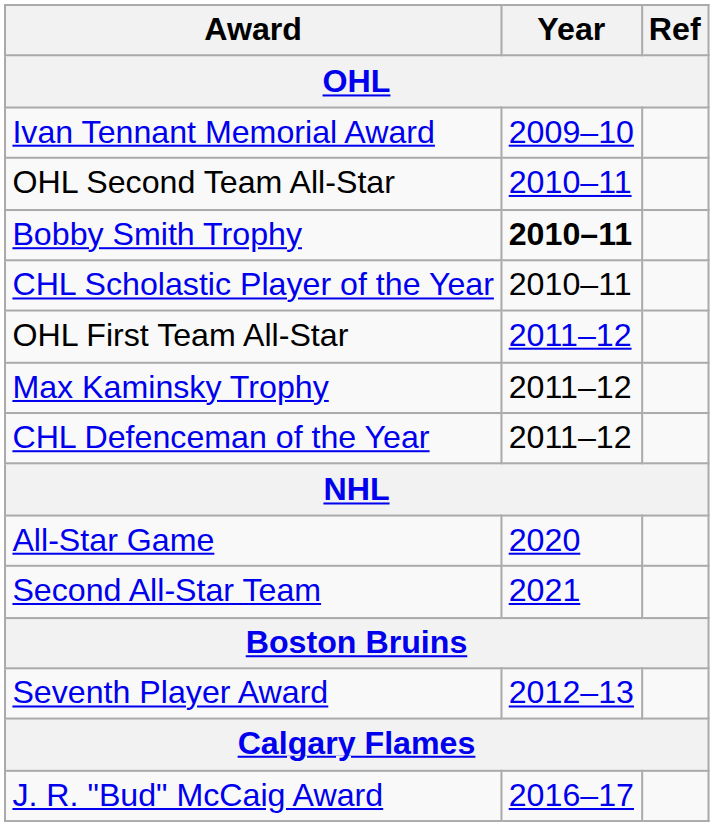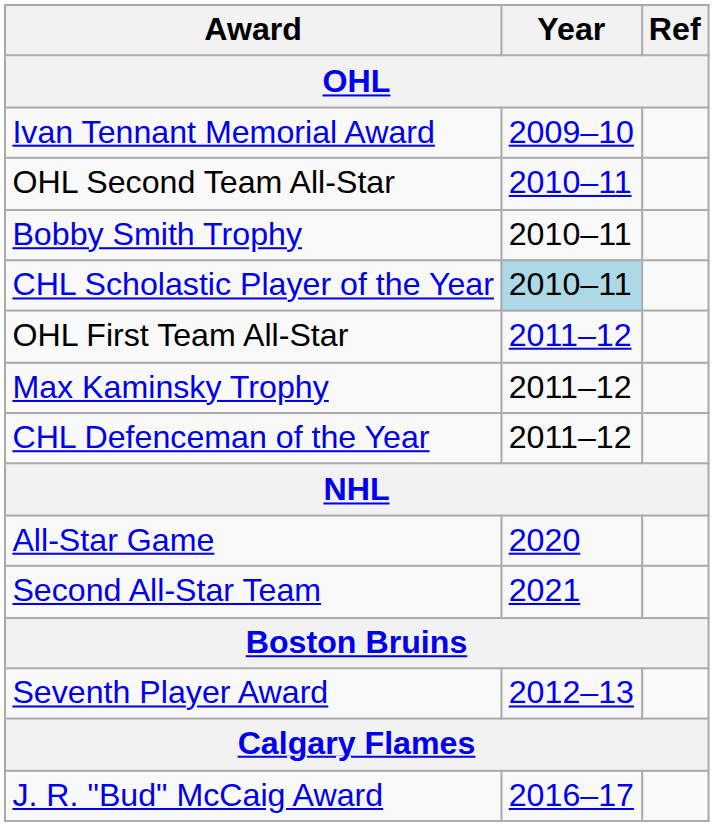(570, 234) bold -> (570, 234) normal
(570, 285) no background -> (570, 285) lightblue background
